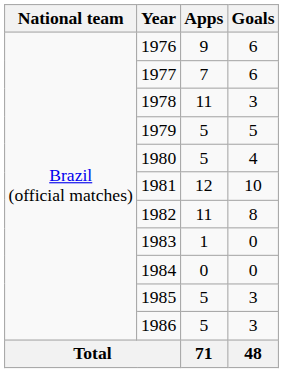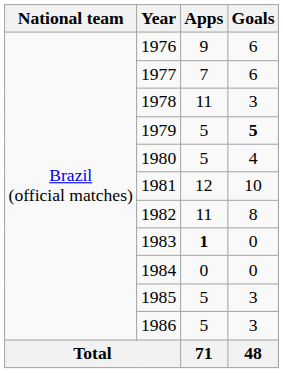(253, 130) normal -> (253, 130) bold
(204, 241) normal -> (204, 241) bold
